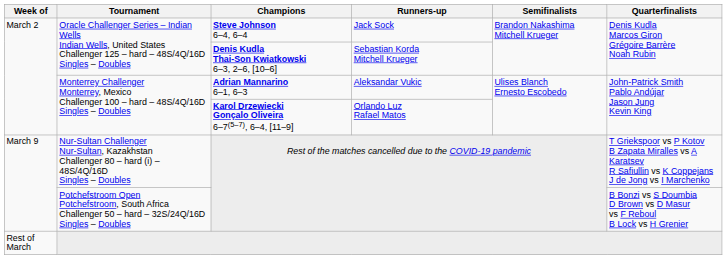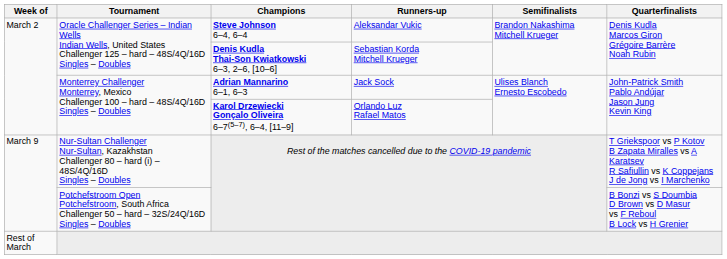(374, 25) Jack Sock -> (388, 25) Aleksandar Vukic
(388, 82) Aleksandar Vukic -> (374, 82) Jack Sock
